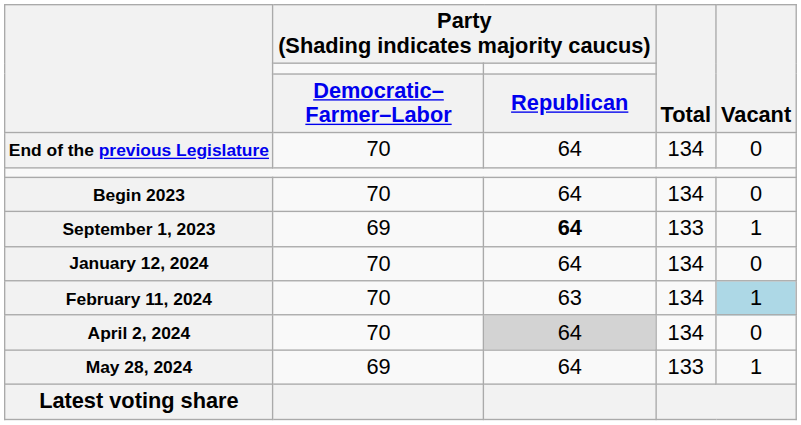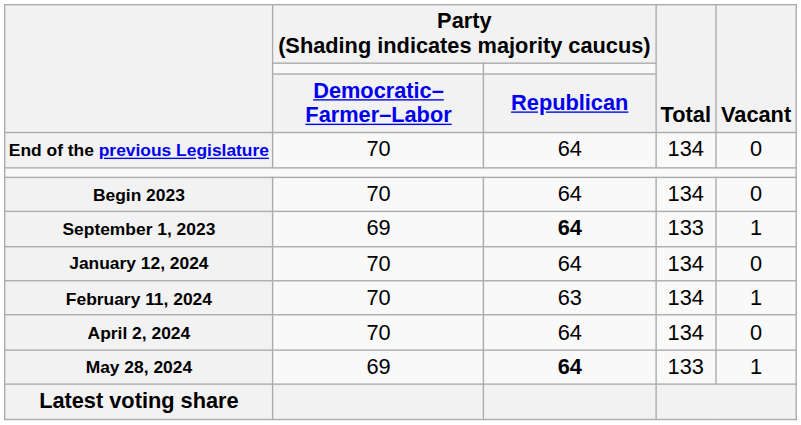(756, 297) lightblue background -> (756, 297) no background
(570, 332) lightgrey background -> (570, 332) no background
(570, 366) normal -> (570, 366) bold
